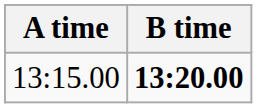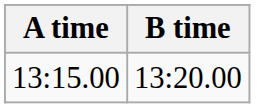(189, 77) bold -> (188, 77) normal
